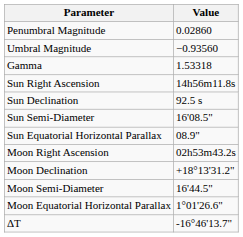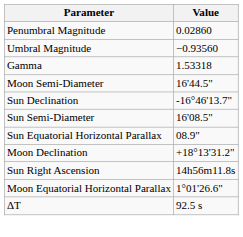rows swapped: (53, 83) <-> (55, 188)
(189, 100) 92.5 s -> (204, 100) -16°46'13.7"
- row: (58, 153)
(204, 223) -16°46'13.7" -> (189, 205) 92.5 s
